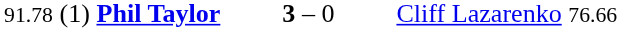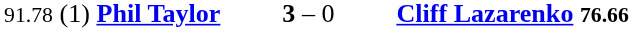(507, 13) normal -> (513, 13) bold
